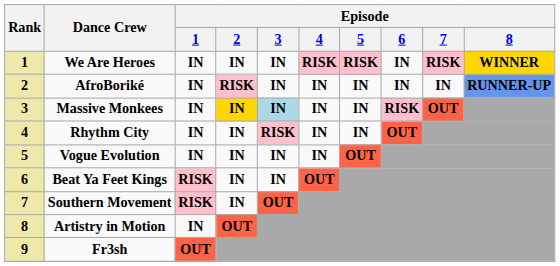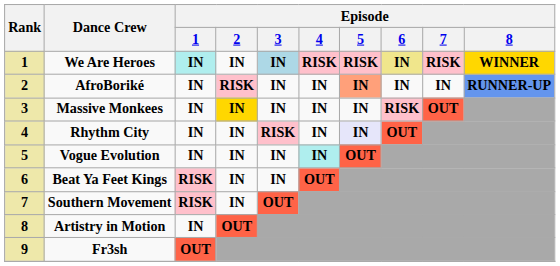(196, 62) no background -> (196, 62) paleturquoise background
(278, 62) no background -> (278, 62) lightblue background
(402, 62) no background -> (402, 62) khaki background
(361, 85) no background -> (361, 85) lightsalmon background
(278, 109) lightblue background -> (278, 109) no background
(361, 132) no background -> (361, 132) lavender background
(319, 155) no background -> (319, 155) paleturquoise background
